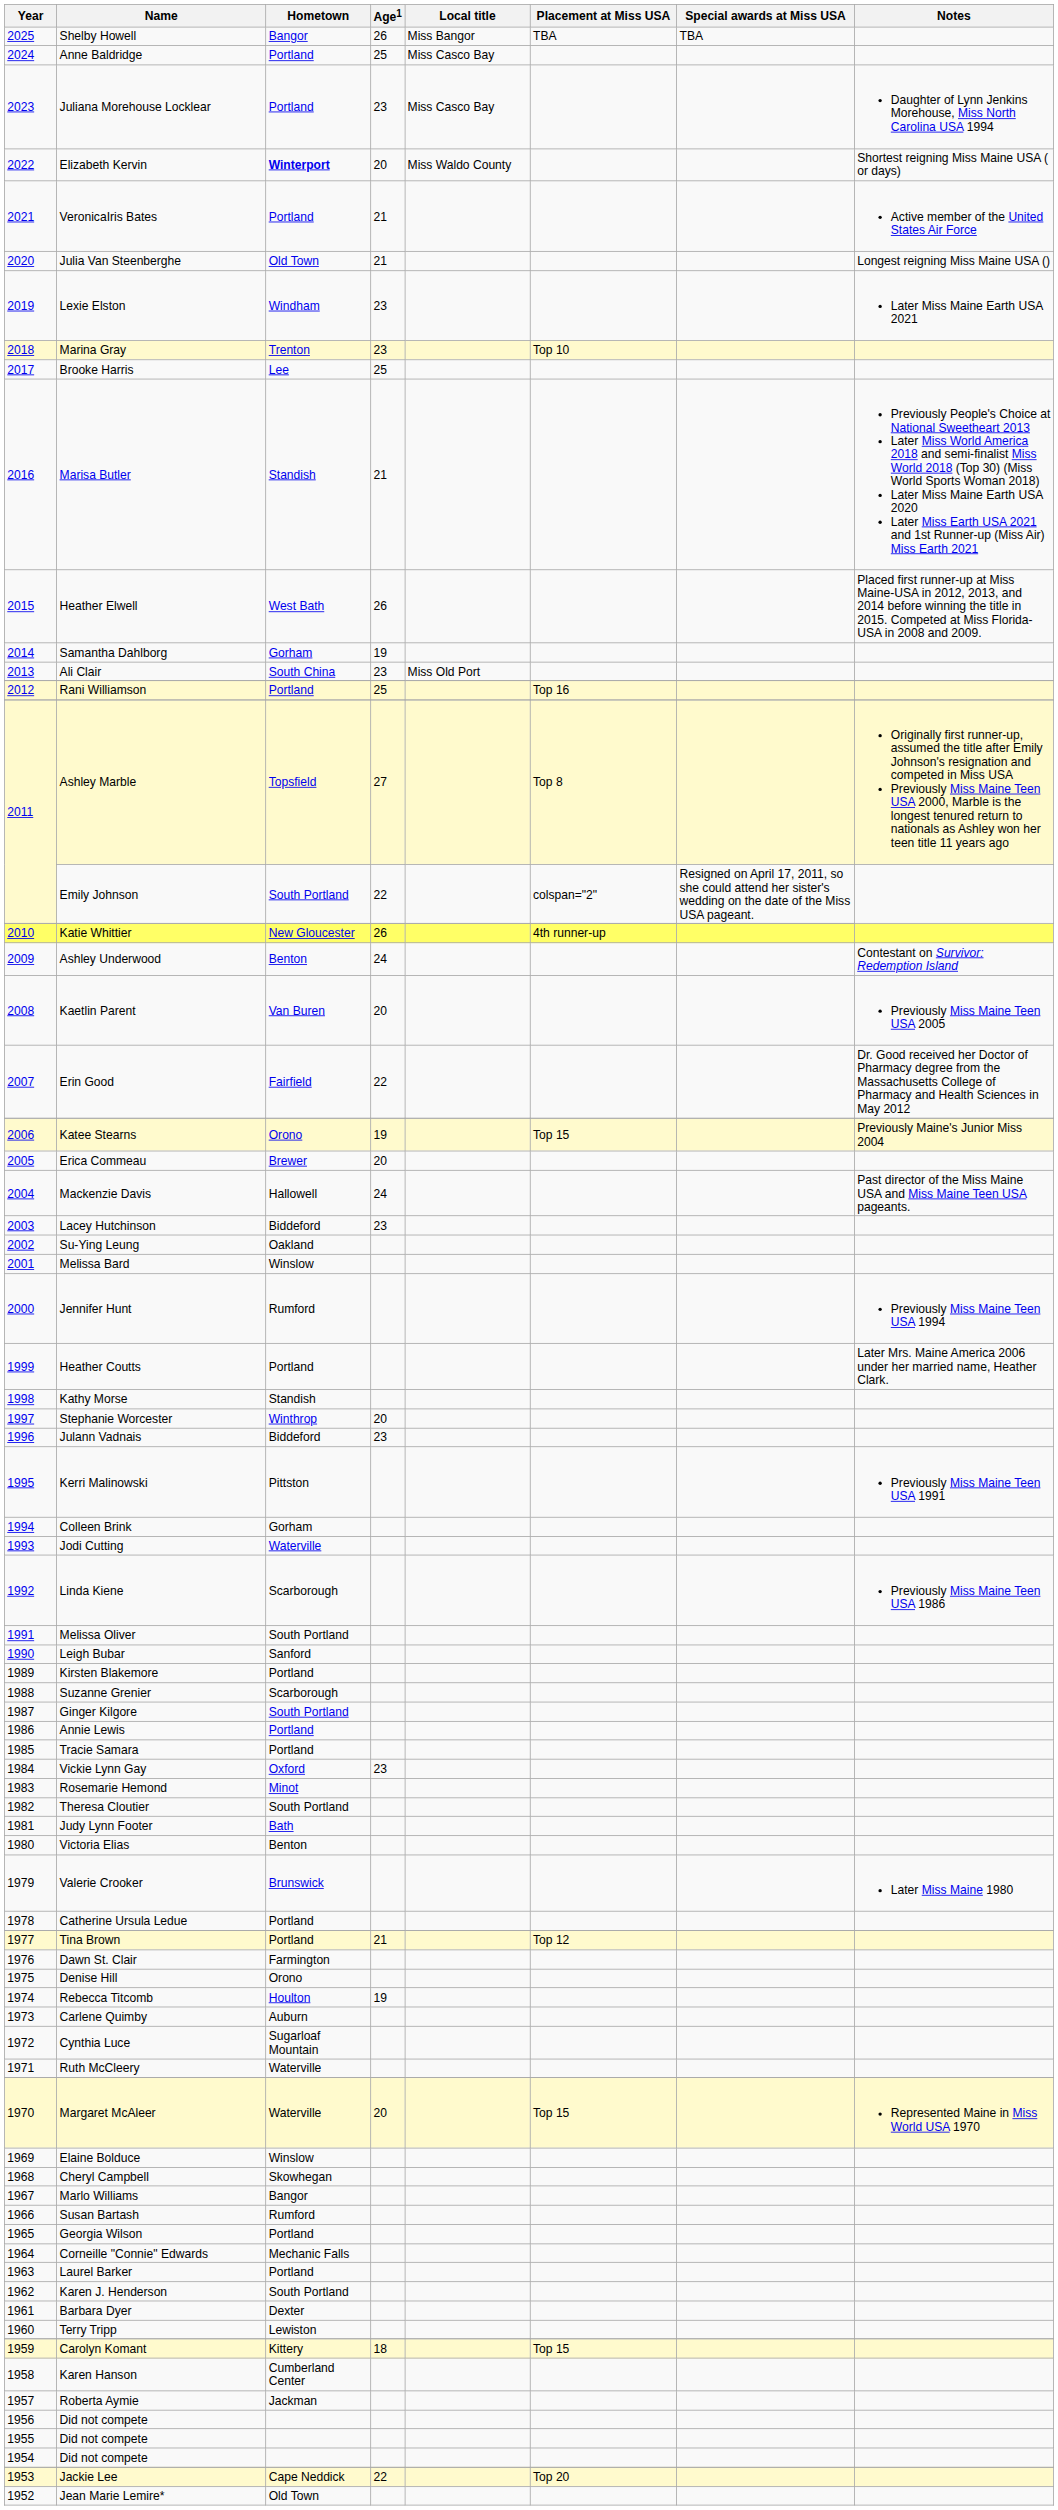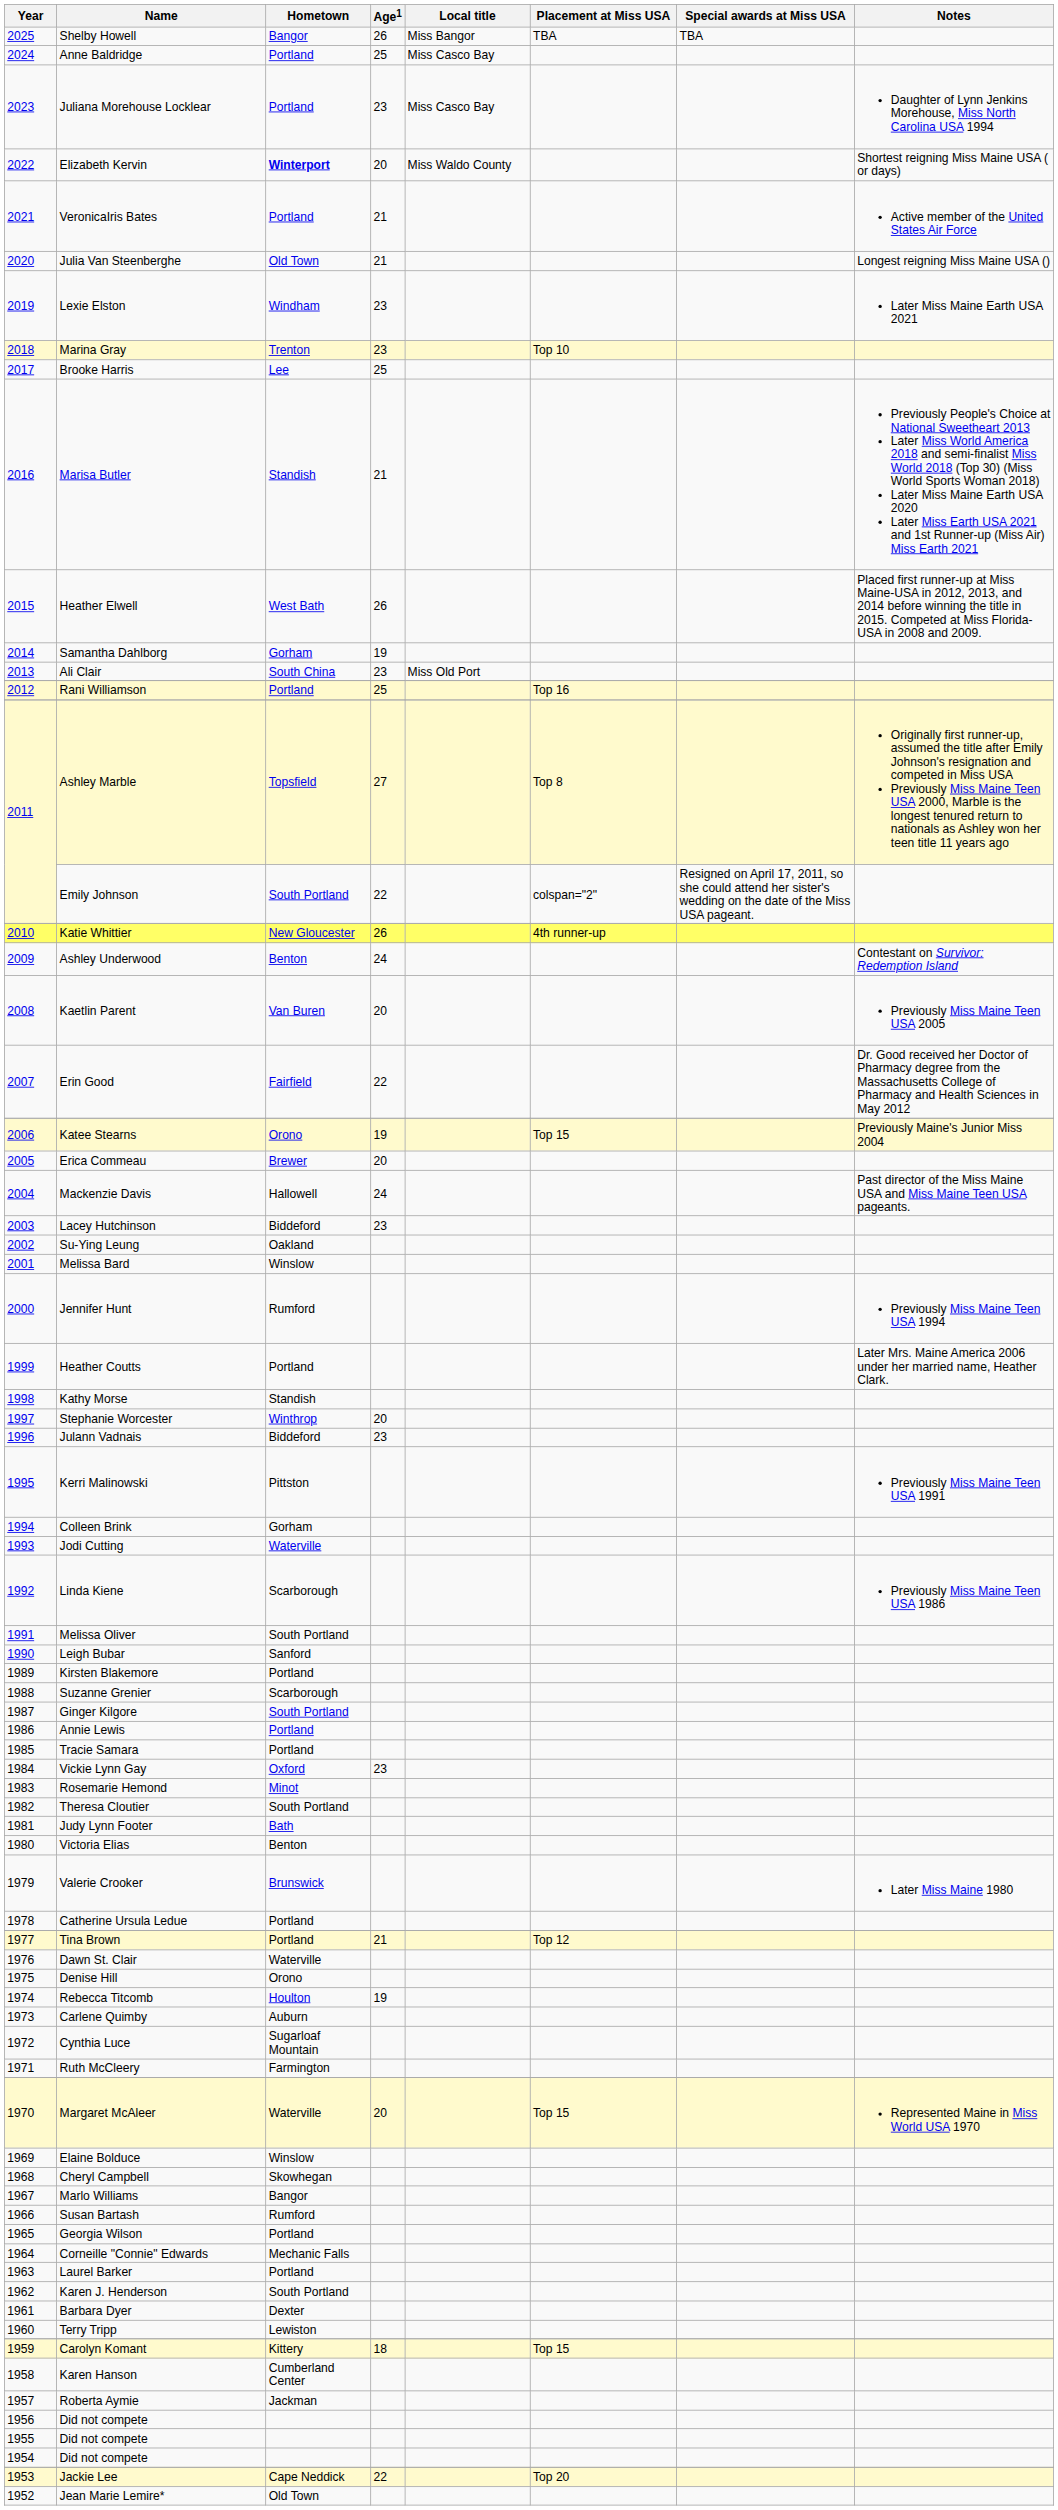(299, 1960) Farmington -> (295, 1960) Waterville
(295, 2069) Waterville -> (299, 2069) Farmington
